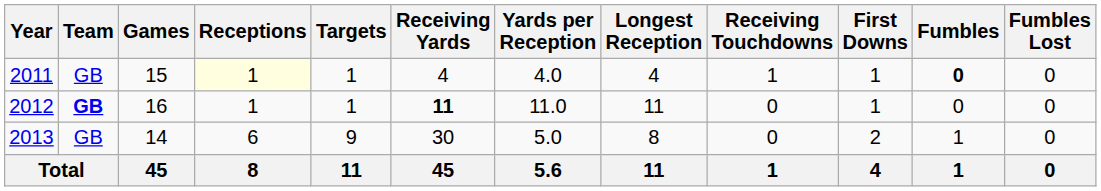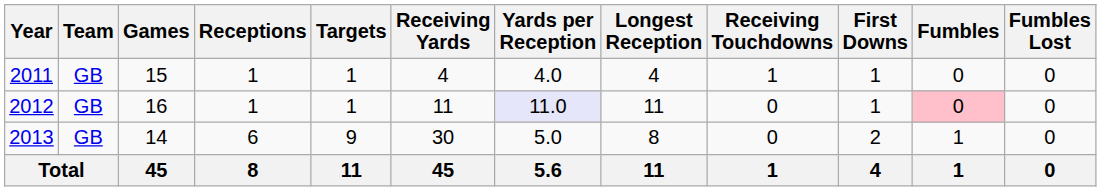(253, 74) lightyellow background -> (253, 74) no background
(958, 74) bold -> (958, 74) normal
(88, 106) bold -> (88, 106) normal
(443, 106) bold -> (443, 106) normal
(548, 106) no background -> (548, 106) lavender background
(958, 106) no background -> (958, 106) pink background
